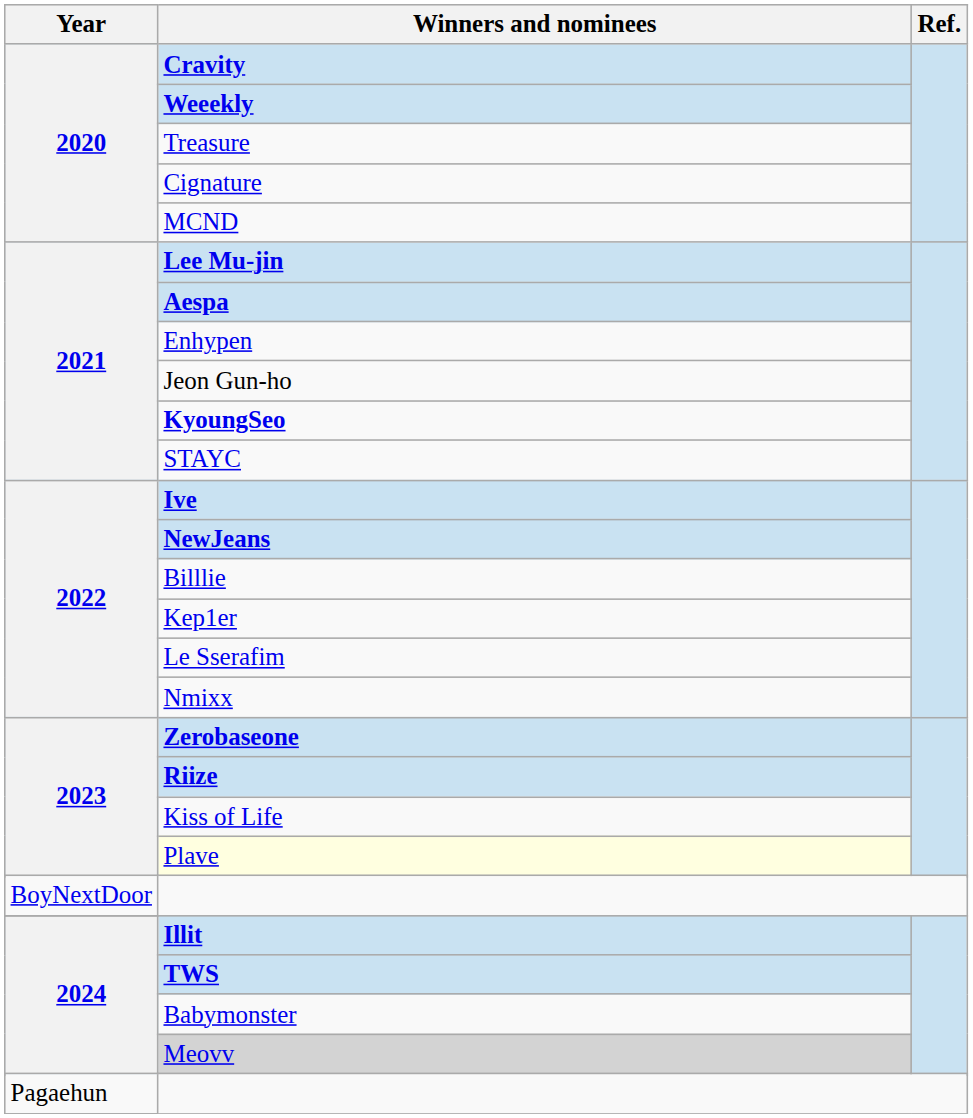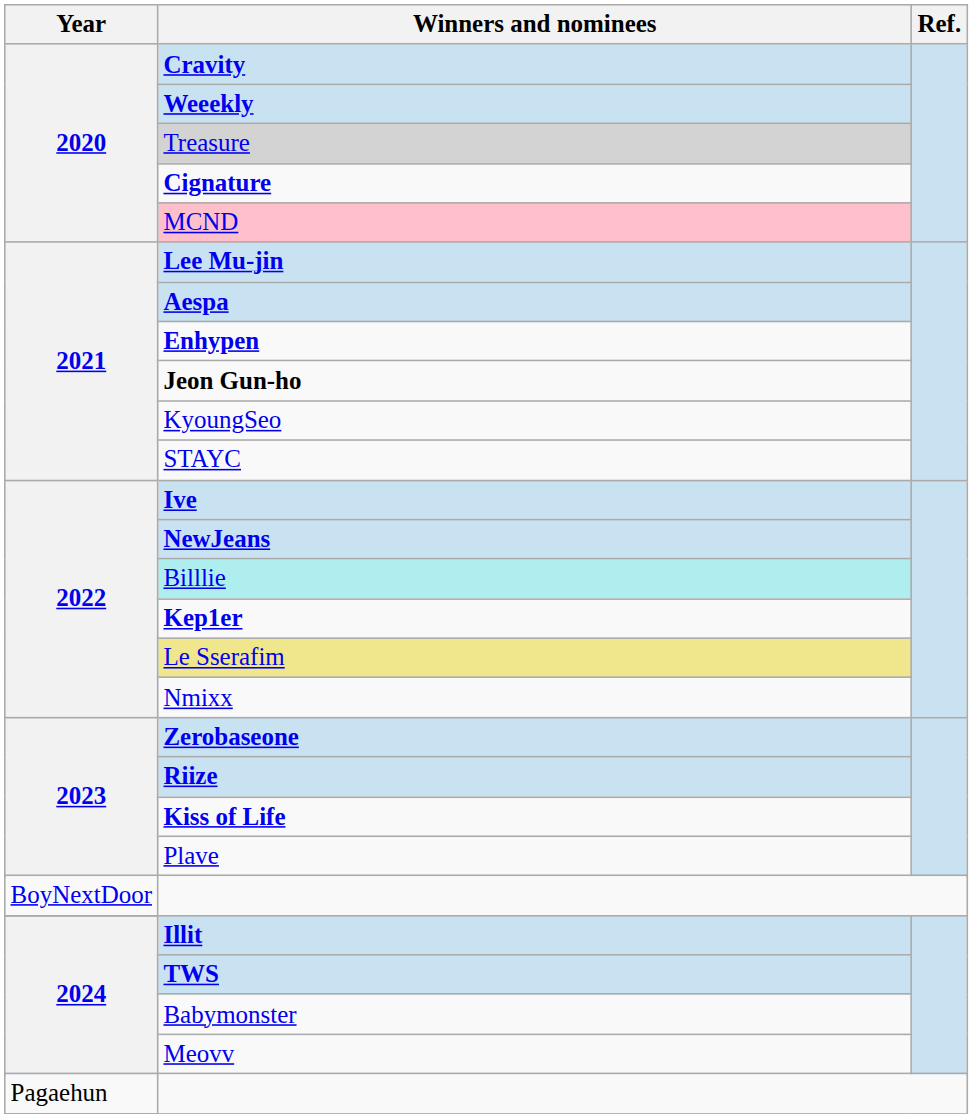(207, 143) no background -> (207, 143) lightgrey background
(213, 182) normal -> (217, 182) bold
(201, 222) no background -> (201, 222) pink background
(208, 340) normal -> (211, 340) bold
(228, 380) normal -> (232, 380) bold
(224, 420) bold -> (222, 420) normal
(195, 578) no background -> (195, 578) paleturquoise background
(200, 618) normal -> (203, 618) bold
(224, 657) no background -> (224, 657) khaki background
(223, 815) normal -> (224, 815) bold
(191, 855) lightyellow background -> (191, 855) no background
(199, 1053) lightgrey background -> (199, 1053) no background
